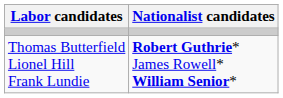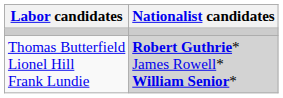(186, 64) no background -> (186, 64) lightgrey background
